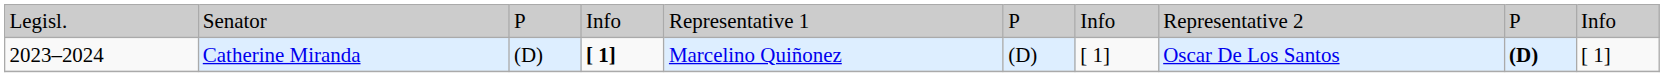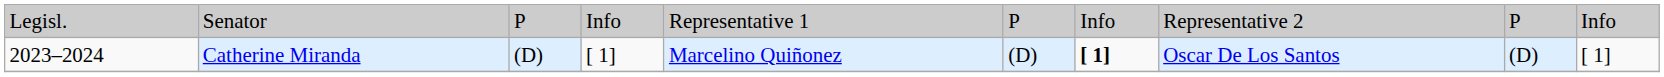(601, 54) bold -> (601, 54) normal
(1095, 54) normal -> (1095, 54) bold
(1524, 54) bold -> (1524, 54) normal
